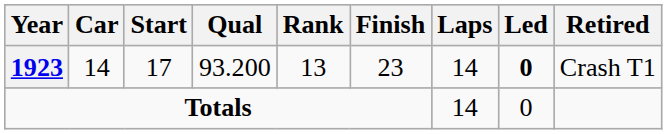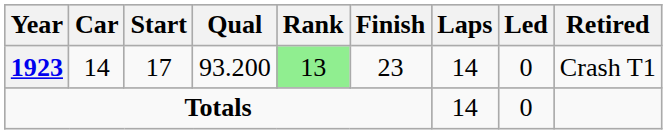(313, 66) no background -> (313, 66) lightgreen background
(526, 66) bold -> (526, 66) normal
